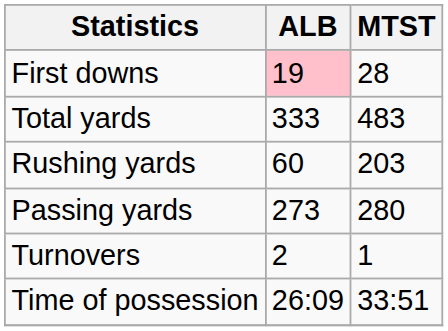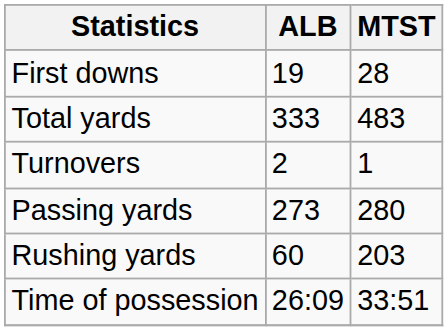(288, 73) pink background -> (288, 73) no background
rows swapped: (104, 164) <-> (76, 255)
